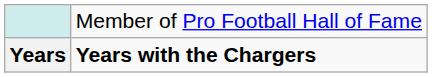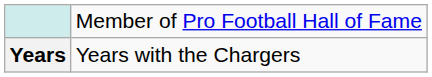(196, 54) bold -> (188, 54) normal
